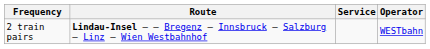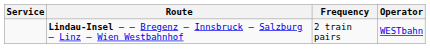columns swapped: (357, 12) <-> (37, 12)
